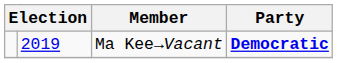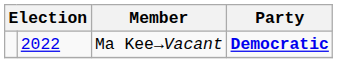(40, 45) 2019 -> (40, 45) 2022
